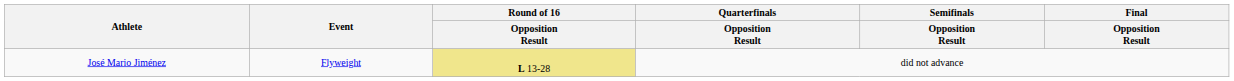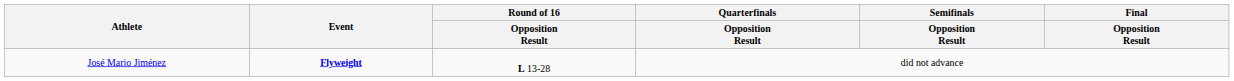(341, 62) normal -> (341, 62) bold
(534, 68) khaki background -> (534, 68) no background
